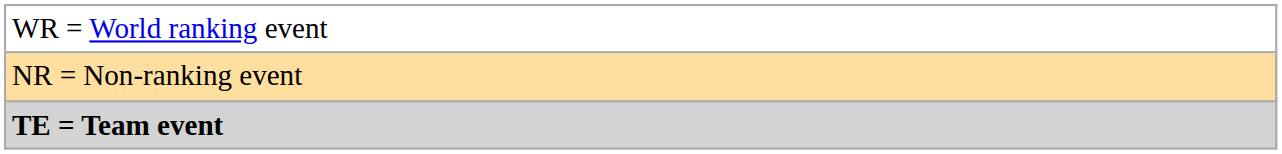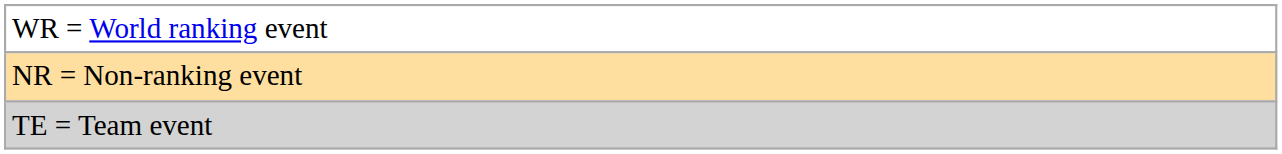(118, 124) bold -> (112, 124) normal
